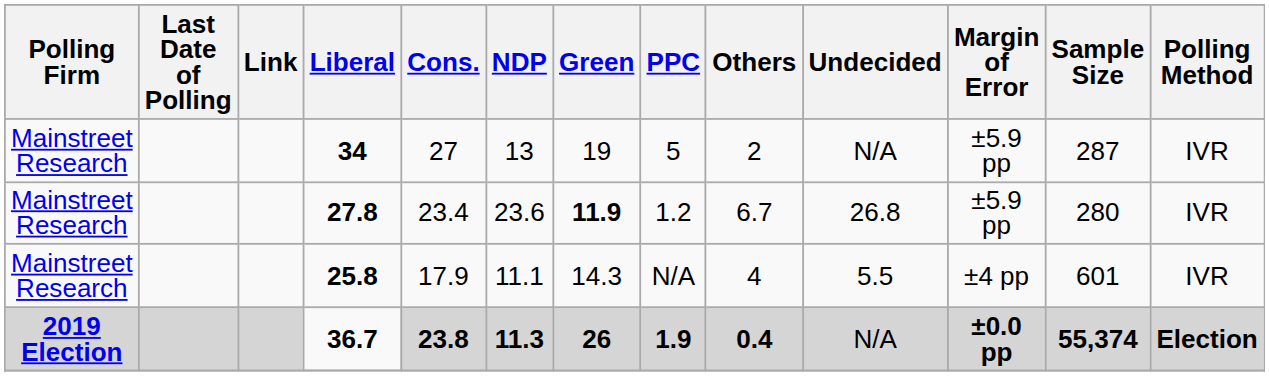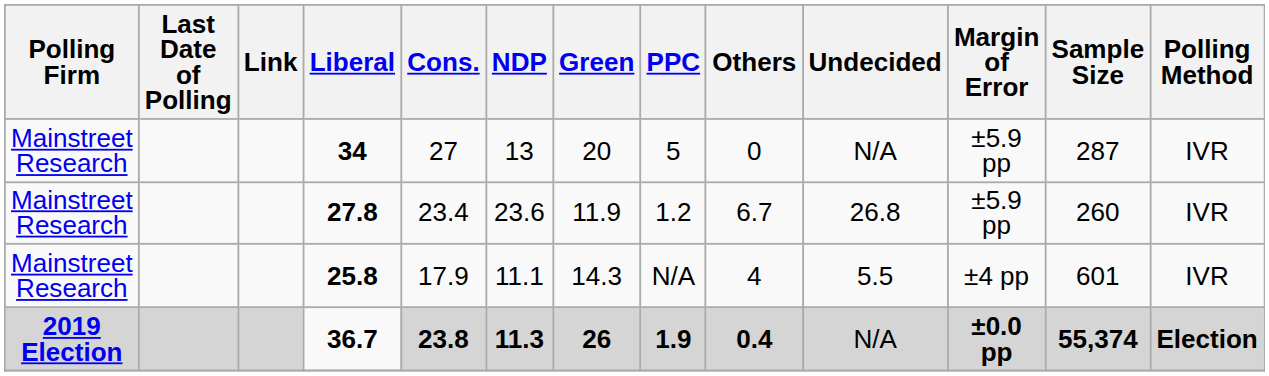(597, 150) 19 -> (597, 150) 20
(754, 150) 2 -> (754, 150) 0
(597, 213) bold -> (597, 213) normal
(1098, 213) 280 -> (1098, 213) 260
